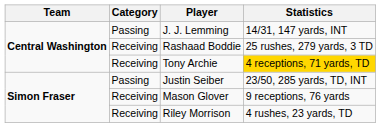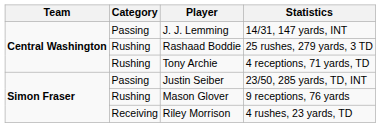(135, 46) Receiving -> (131, 46) Rushing
(135, 63) Receiving -> (131, 63) Rushing
(308, 63) gold background -> (308, 63) no background
(135, 97) Receiving -> (131, 97) Rushing
